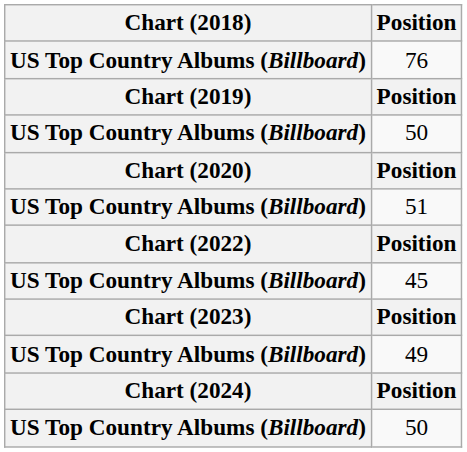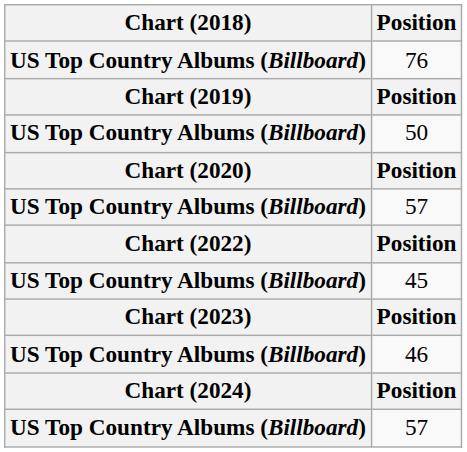(417, 206) 51 -> (417, 206) 57
(417, 354) 49 -> (417, 354) 46
(417, 427) 50 -> (417, 427) 57
